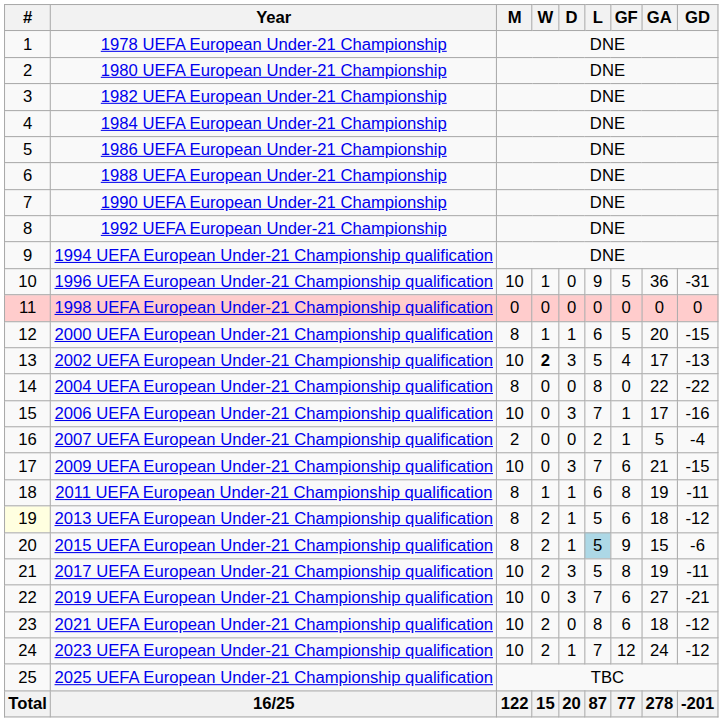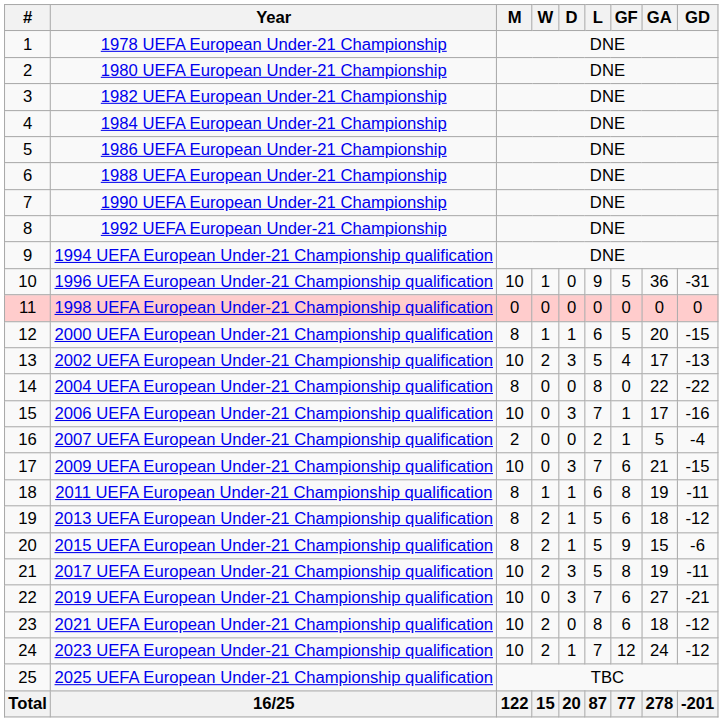(545, 360) bold -> (545, 360) normal
(28, 519) lightyellow background -> (28, 519) no background
(598, 545) lightblue background -> (598, 545) no background
